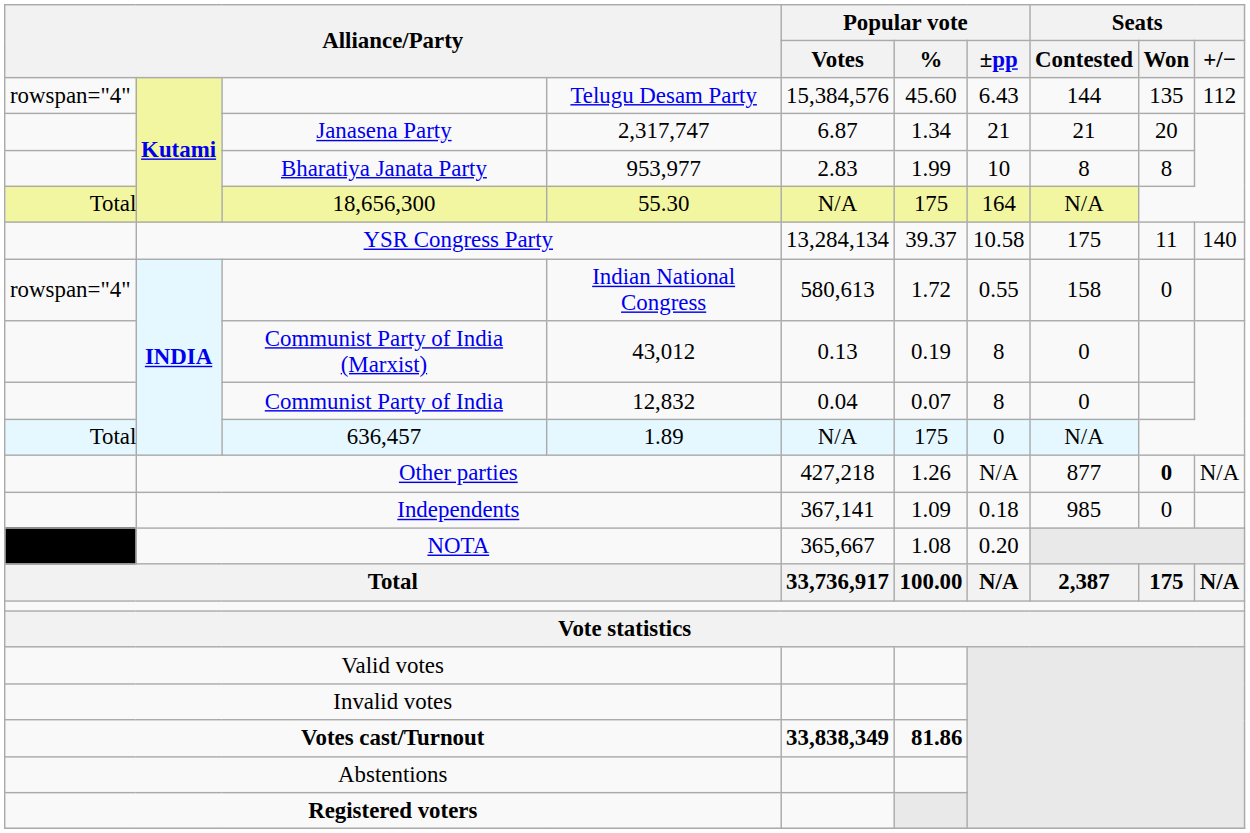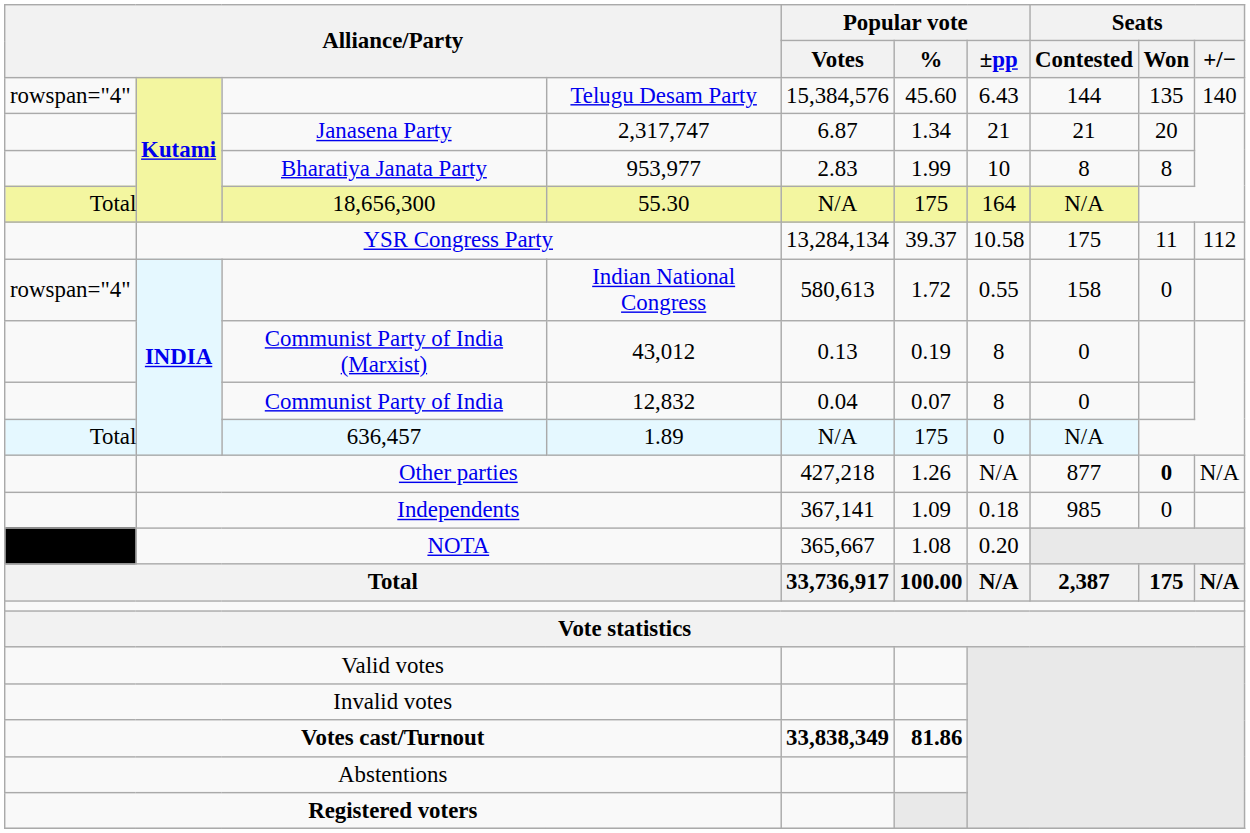(1220, 95) 112 -> (1220, 95) 140
(1220, 240) 140 -> (1220, 240) 112
